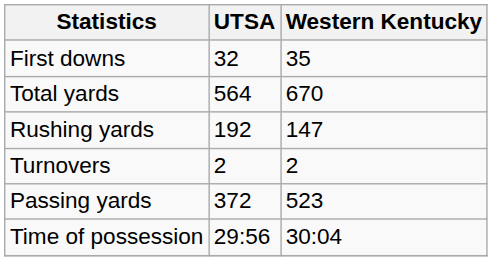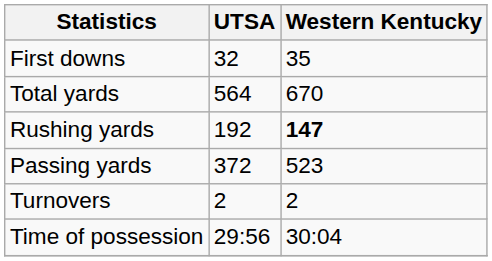(304, 129) normal -> (304, 129) bold
rows swapped: (81, 201) <-> (60, 165)
